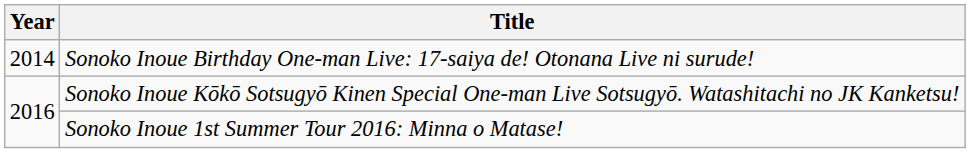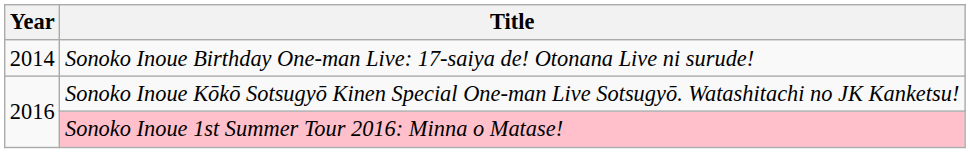(314, 128) no background -> (314, 128) pink background
